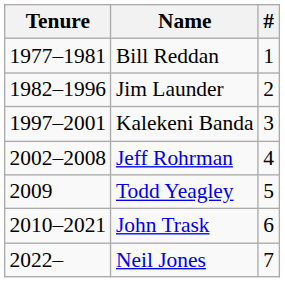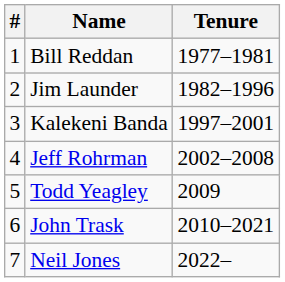columns swapped: (269, 21) <-> (58, 21)
